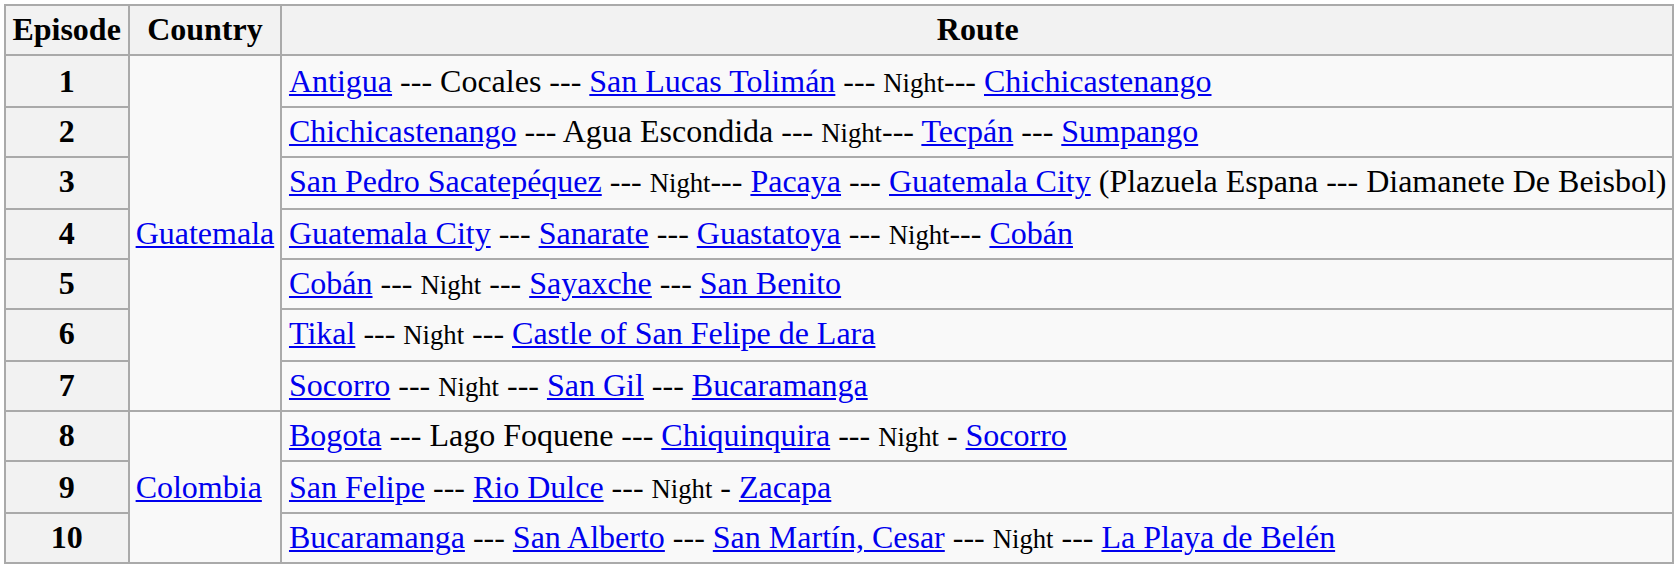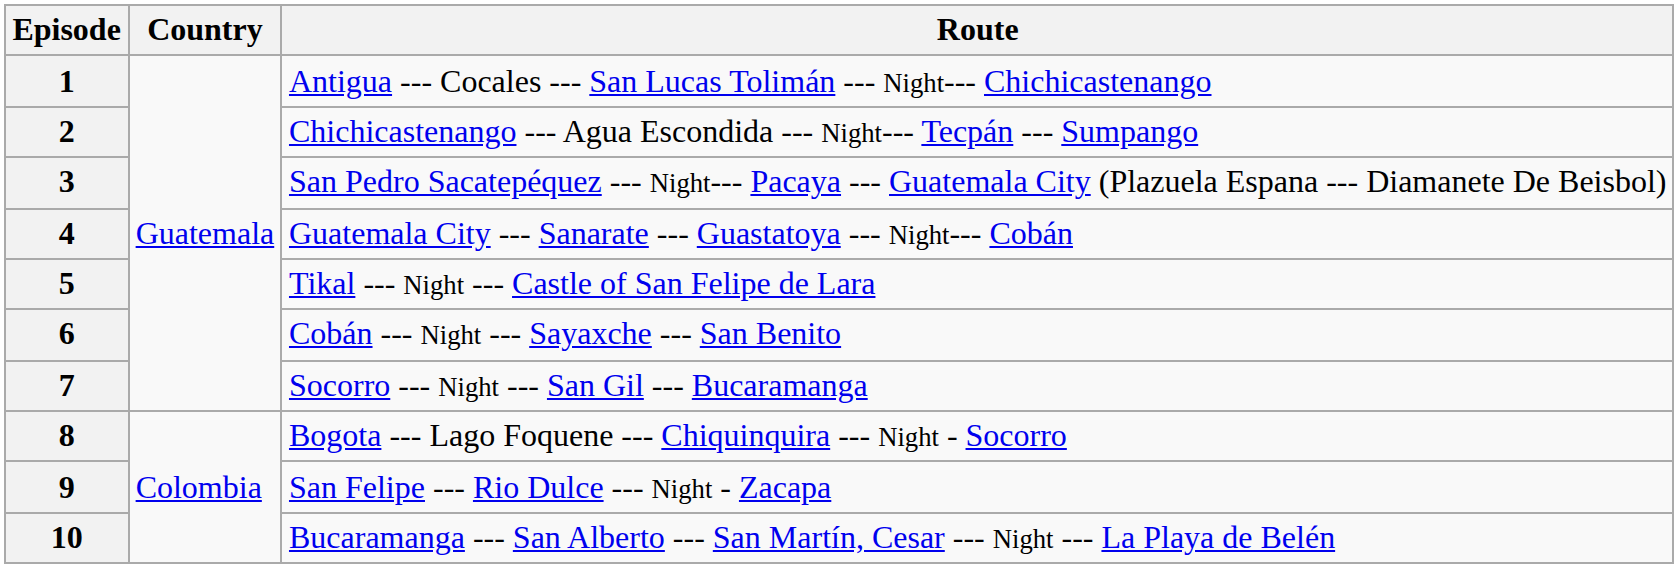(565, 283) Cobán --- Night --- Sayaxche --- San Benito -> (582, 283) Tikal --- Night --- Castle of San Felipe de Lara
(582, 334) Tikal --- Night --- Castle of San Felipe de Lara -> (565, 334) Cobán --- Night --- Sayaxche --- San Benito
